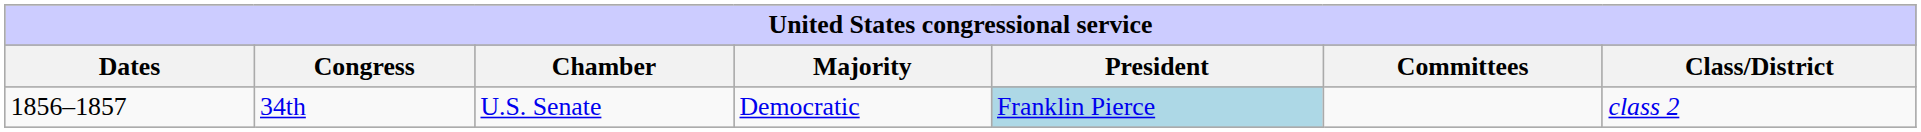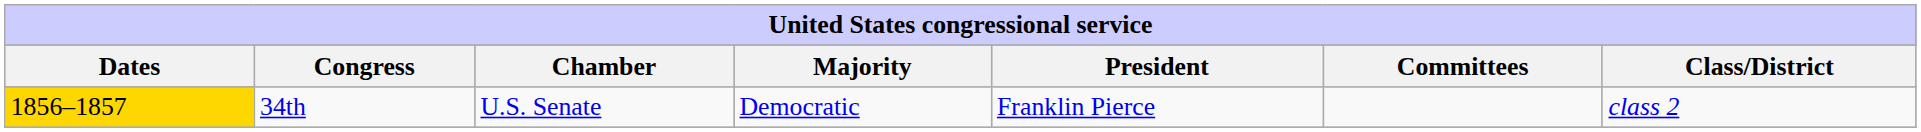(69, 106) no background -> (69, 106) gold background
(1076, 106) lightblue background -> (1076, 106) no background
